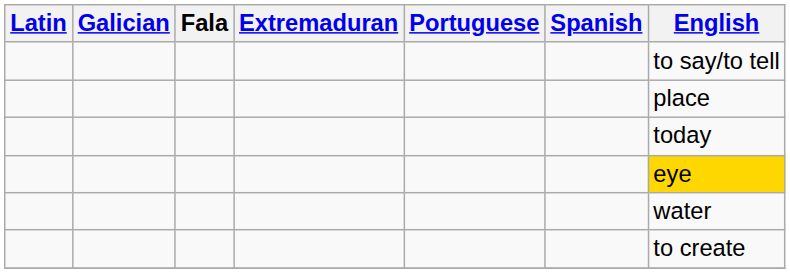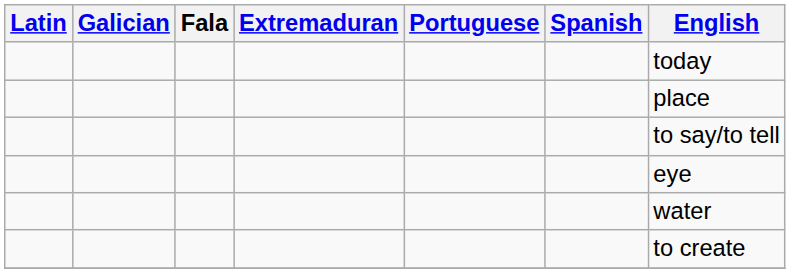(717, 60) to say/to tell -> (682, 60) today
(682, 135) today -> (717, 135) to say/to tell
(672, 173) gold background -> (672, 173) no background
